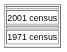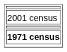(32, 37) normal -> (33, 37) bold
